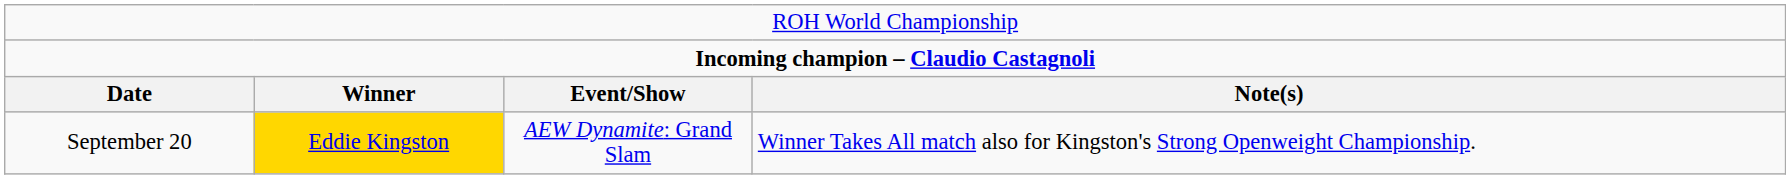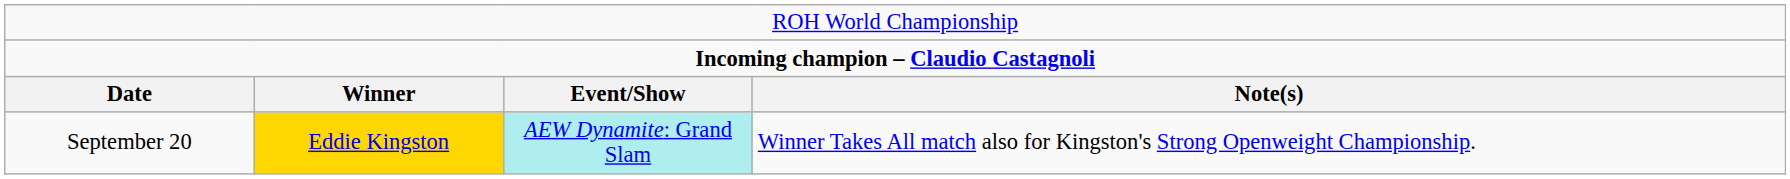(628, 142) no background -> (628, 142) paleturquoise background
